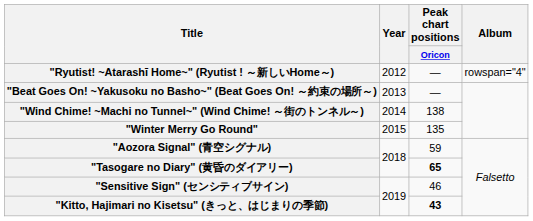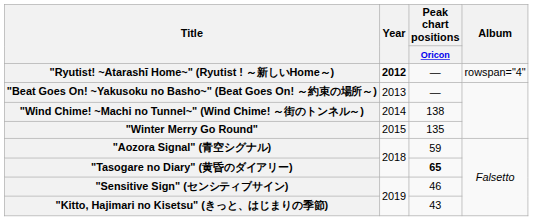(394, 73) normal -> (394, 73) bold
(435, 206) bold -> (435, 206) normal
